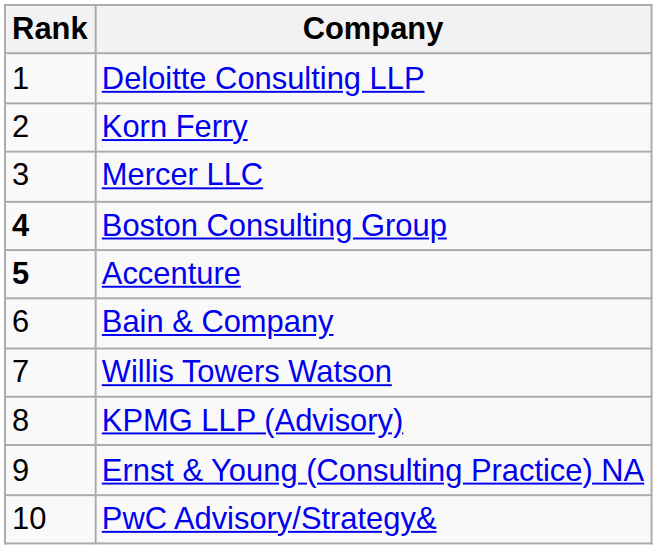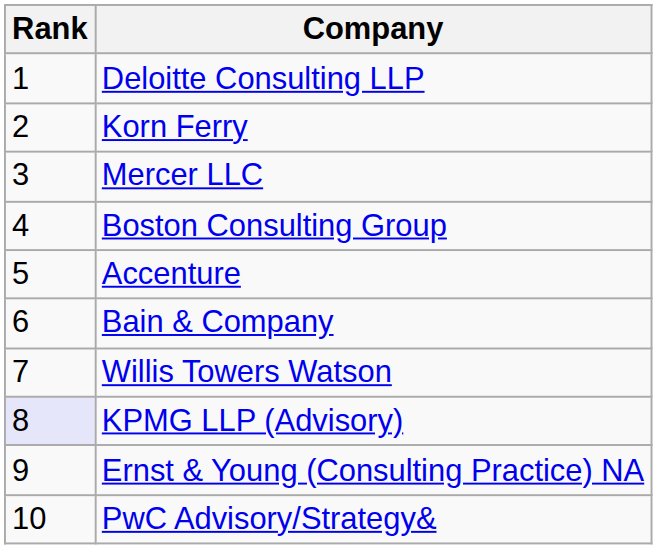(21, 224) bold -> (21, 224) normal
(21, 273) bold -> (21, 273) normal
(21, 420) no background -> (21, 420) lavender background
